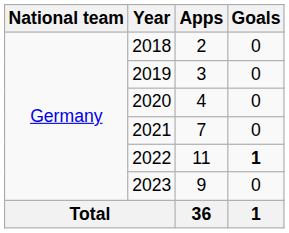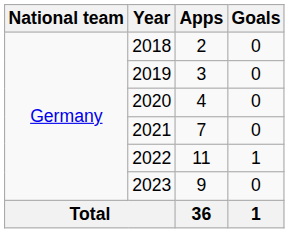(256, 158) bold -> (256, 158) normal
